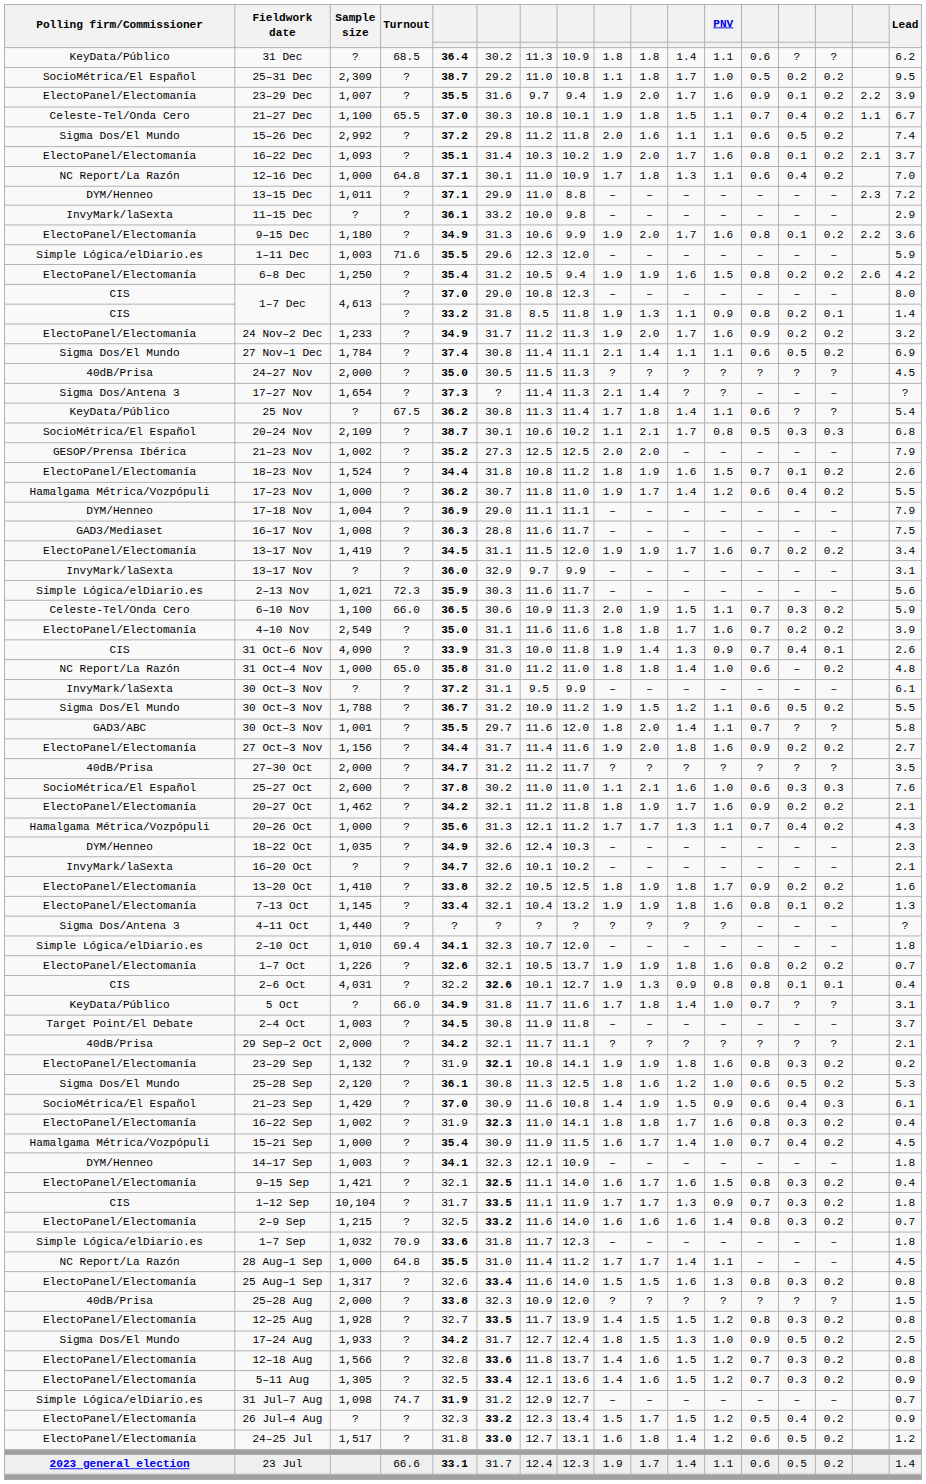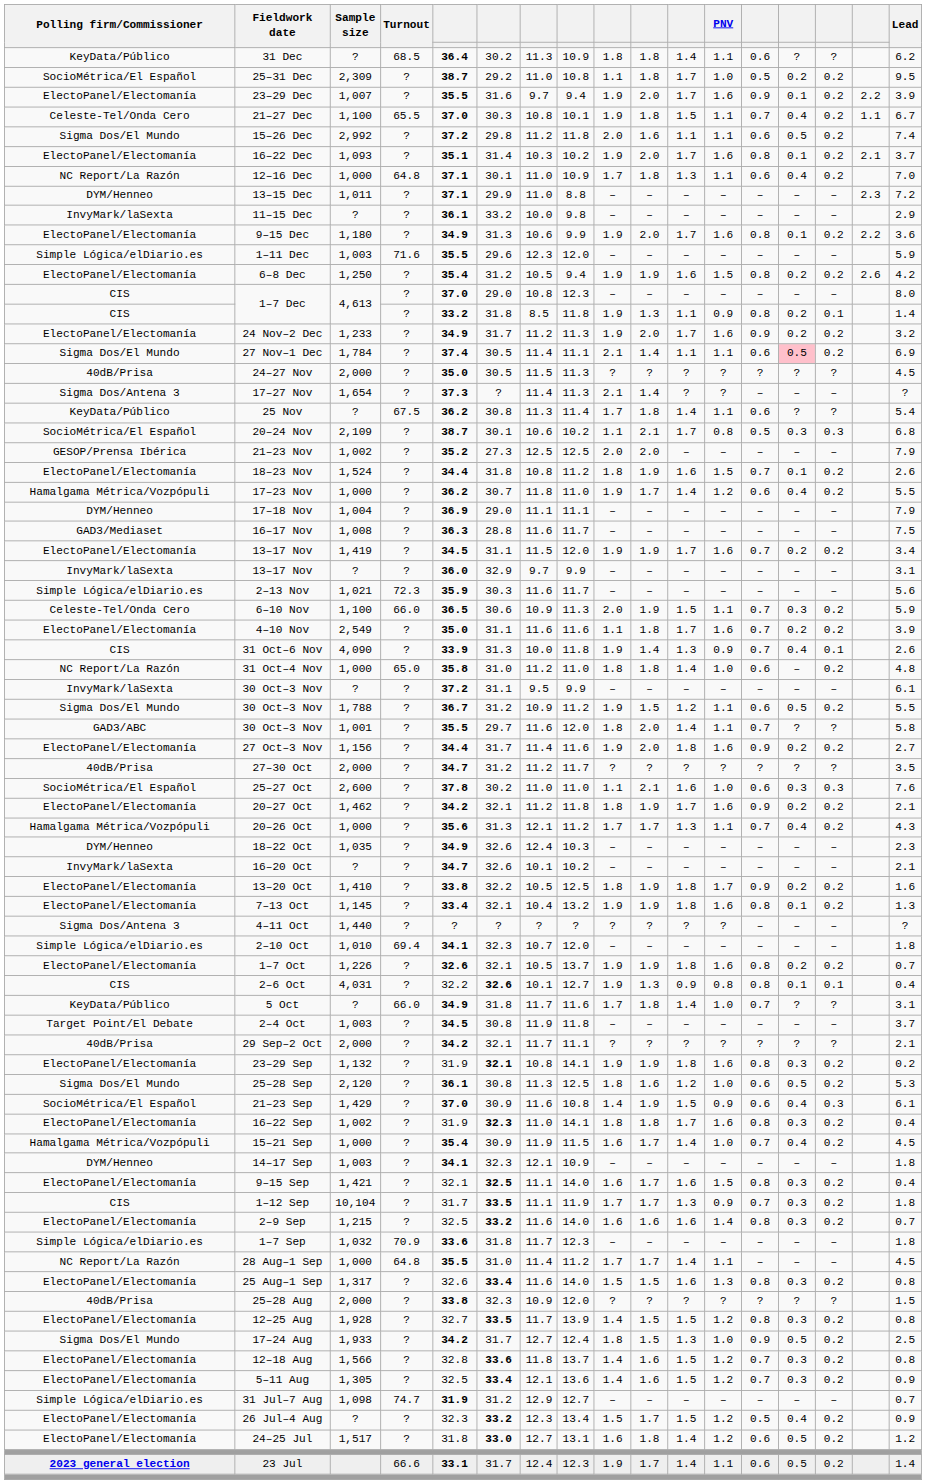(499, 354) 30.8 -> (499, 354) 30.5
(797, 354) no background -> (797, 354) pink background
(613, 630) 1.8 -> (613, 630) 1.1
